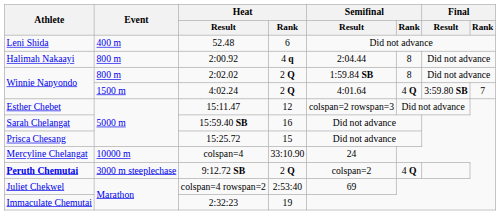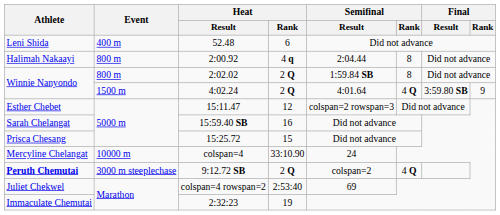(483, 91) 7 -> (483, 91) 9
